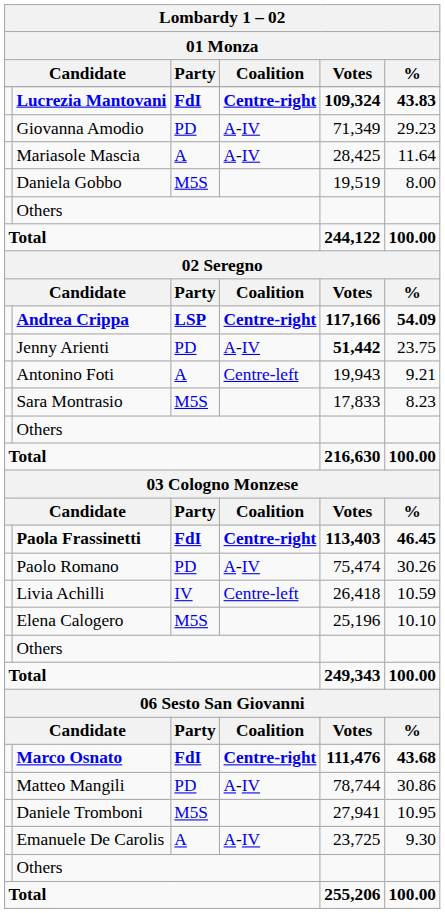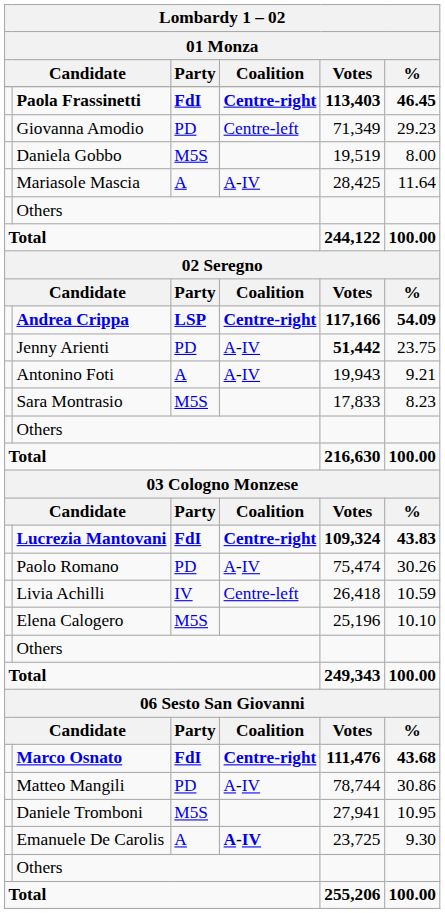rows swapped: (79, 538) <-> (91, 100)
(242, 127) A-IV -> (261, 127) Centre-left
rows swapped: (78, 155) <-> (69, 182)
(261, 374) Centre-left -> (242, 374) A-IV
(242, 840) normal -> (242, 840) bold
